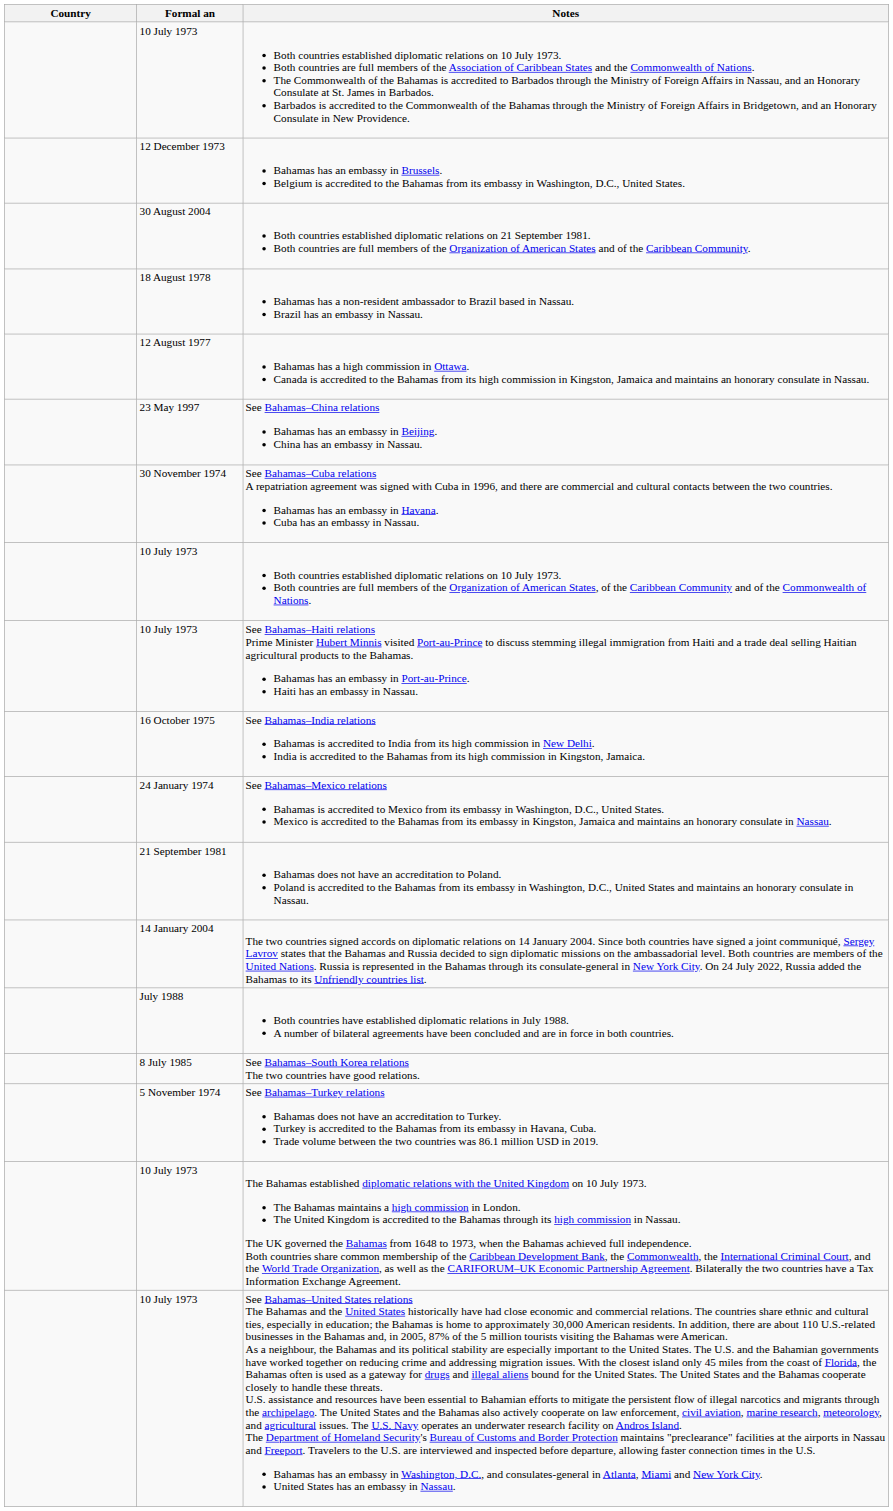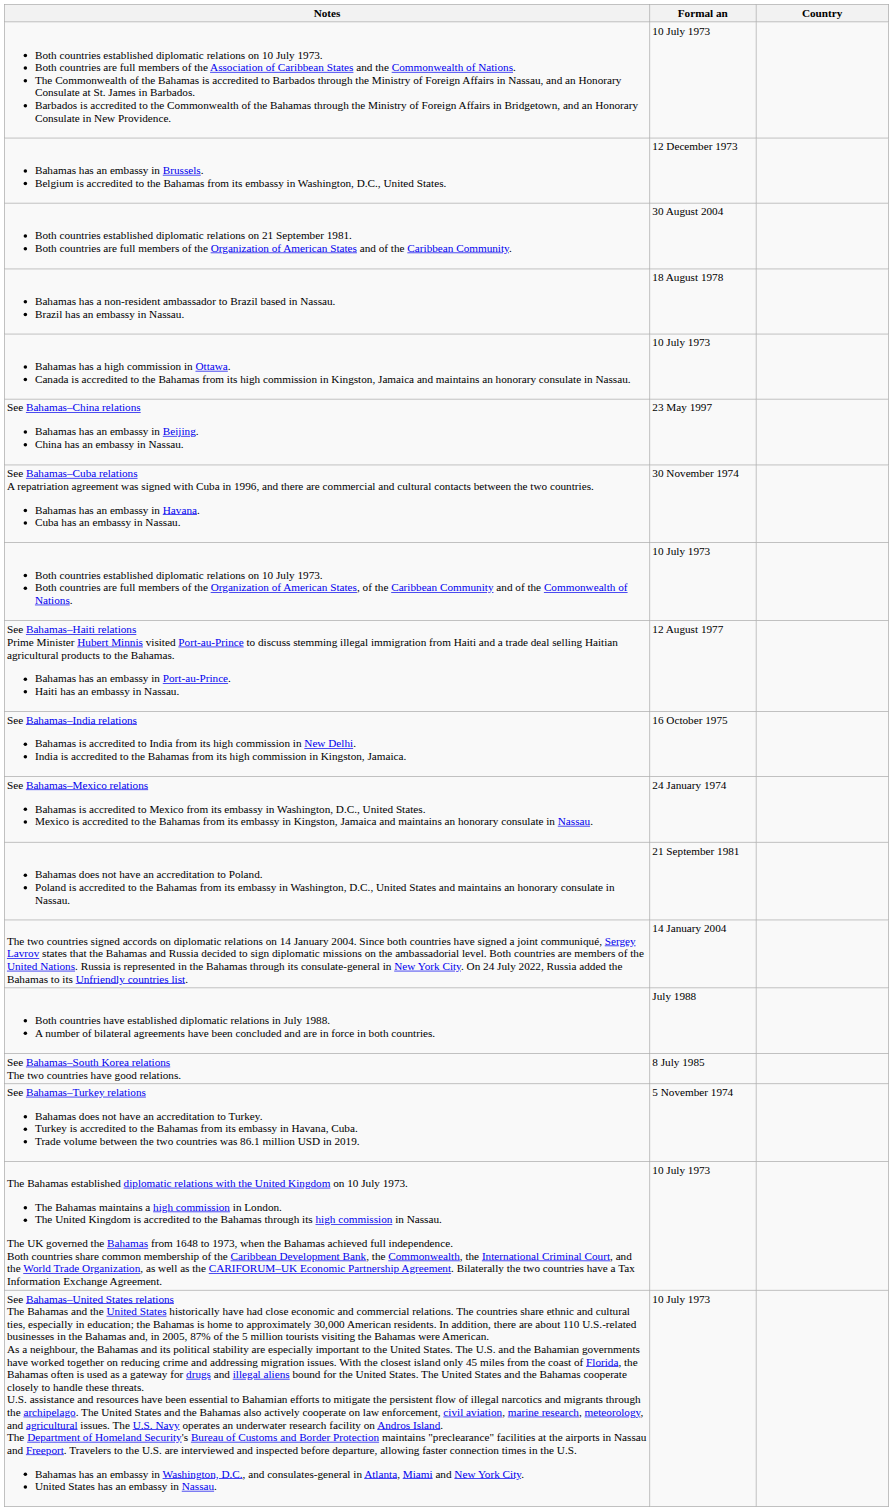columns swapped: (71, 13) <-> (566, 13)
(175, 342) 12 August 1977 -> (681, 342) 10 July 1973
(168, 629) 10 July 1973 -> (688, 629) 12 August 1977
